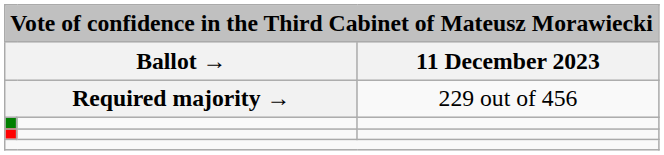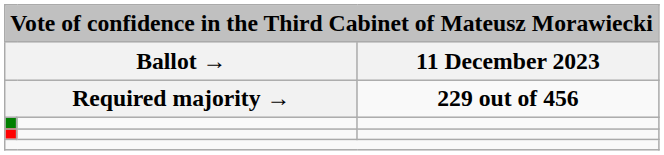(508, 98) normal -> (508, 98) bold
